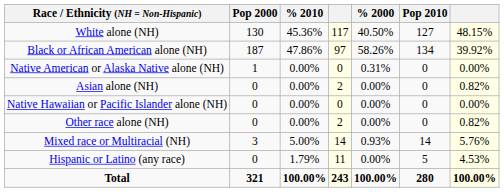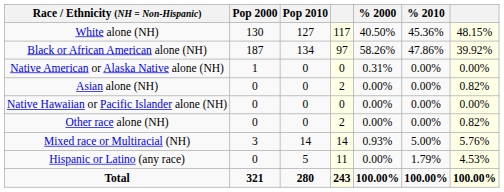columns swapped: (425, 13) <-> (304, 13)
